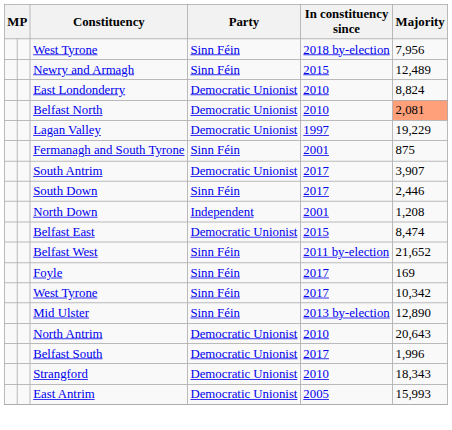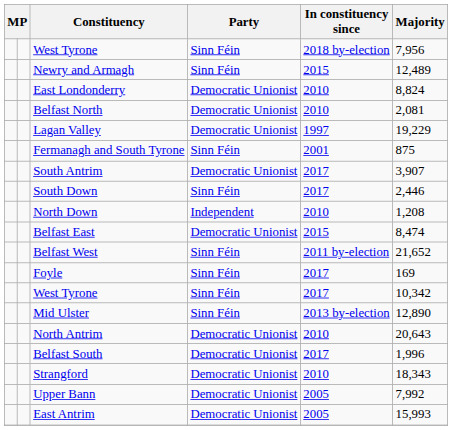(410, 110) lightsalmon background -> (410, 110) no background
(316, 211) 2001 -> (316, 211) 2010
+ row: (64, 394)
